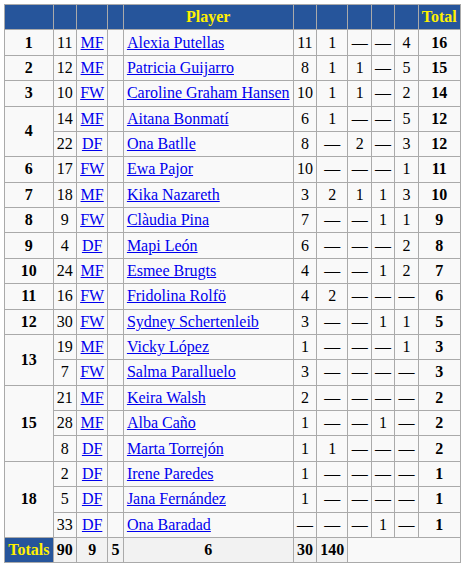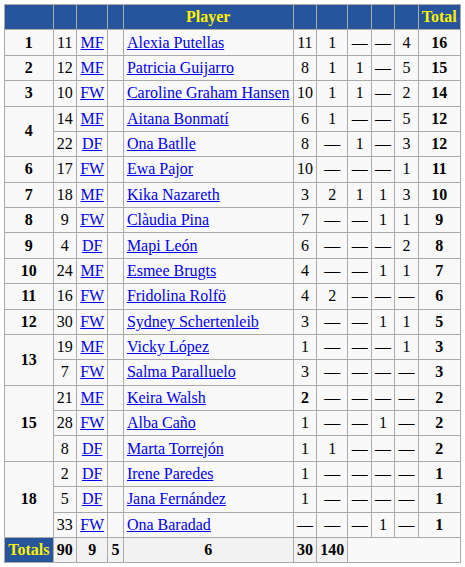(360, 144) 2 -> (360, 144) 1
(406, 270) 2 -> (406, 270) 1
(305, 397) normal -> (305, 397) bold
(92, 423) MF -> (92, 423) FW
(92, 524) DF -> (92, 524) FW
